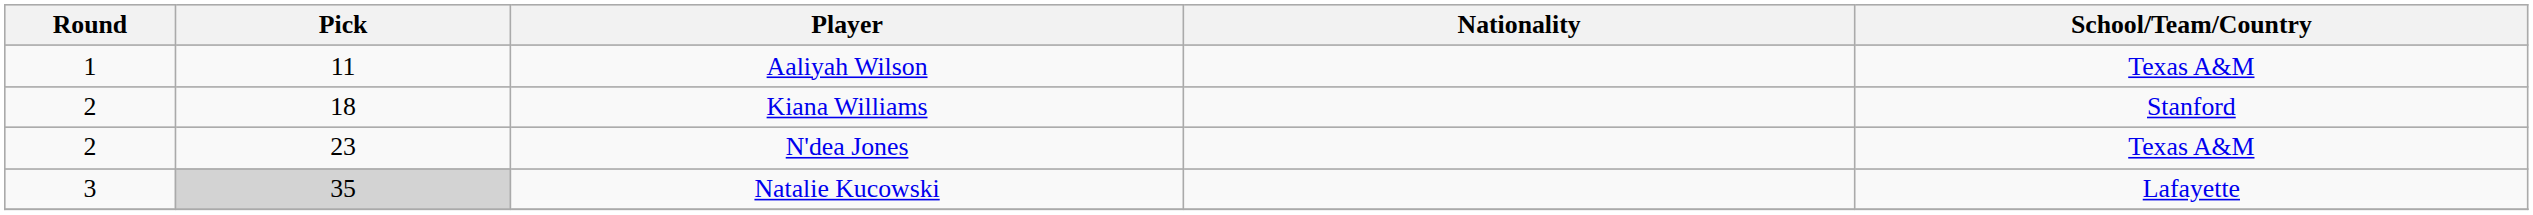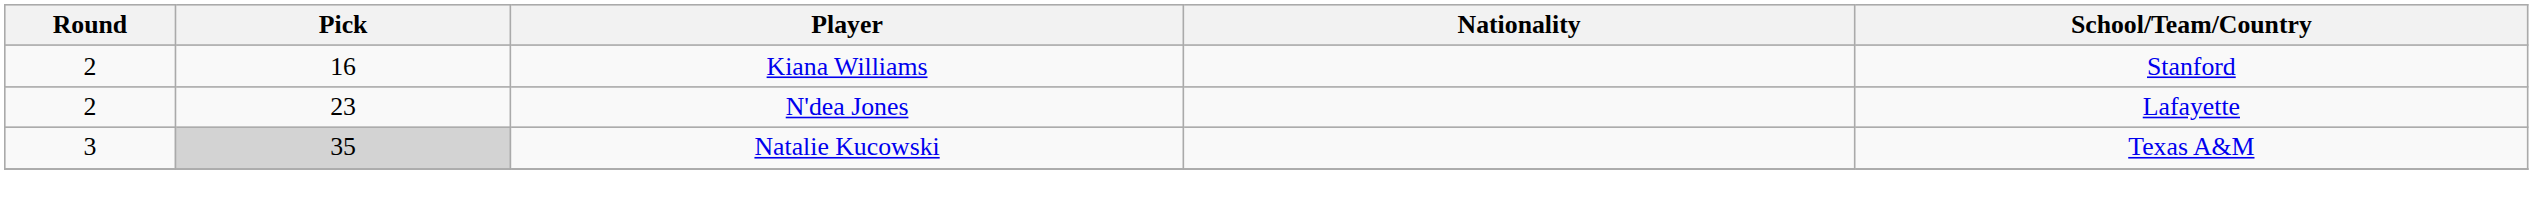- row: (847, 65)
(343, 106) 18 -> (343, 65) 16
(2191, 147) Texas A&M -> (2191, 106) Lafayette
(2191, 188) Lafayette -> (2191, 147) Texas A&M
